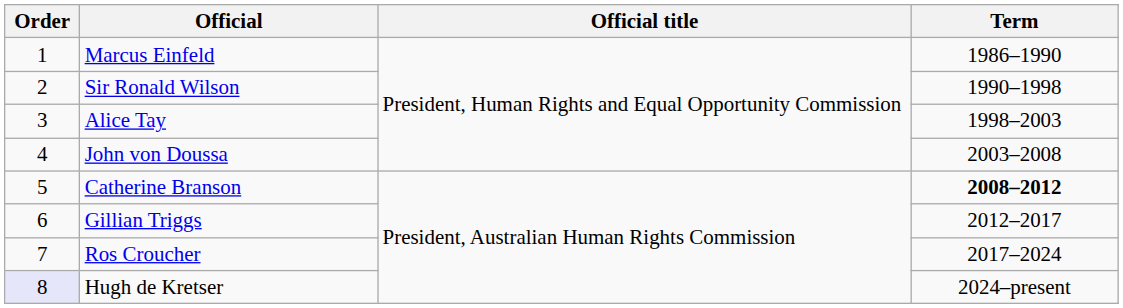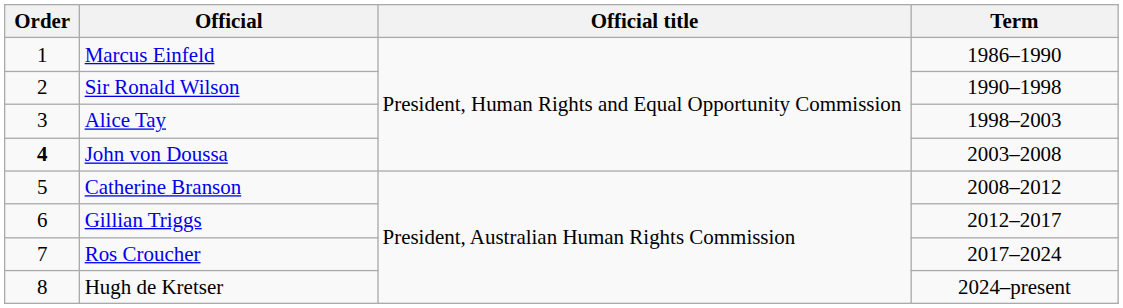(42, 154) normal -> (42, 154) bold
(1014, 187) bold -> (1014, 187) normal
(42, 287) lavender background -> (42, 287) no background
